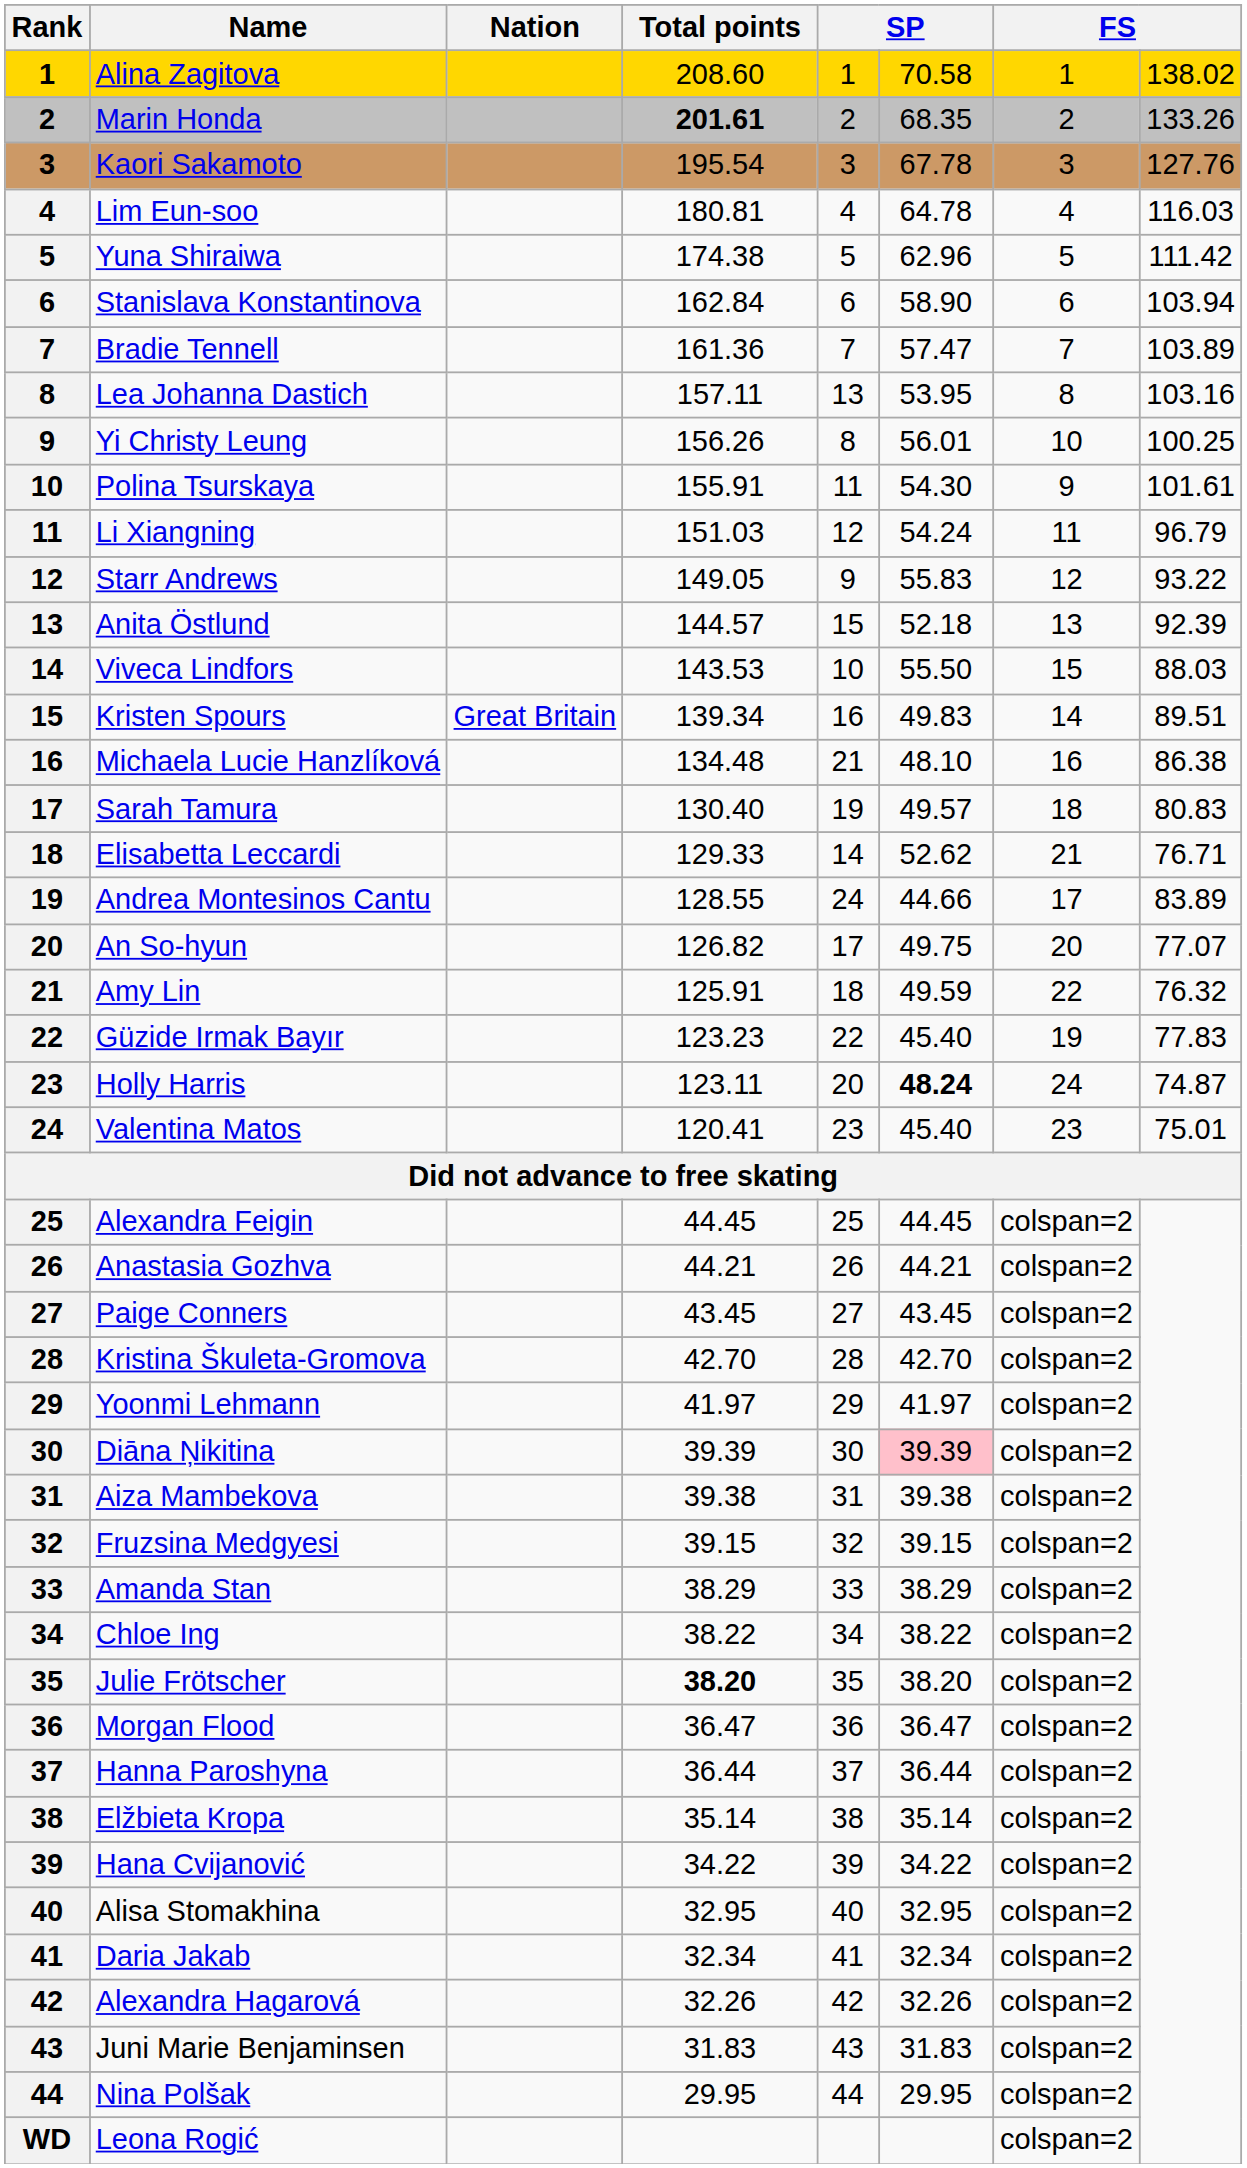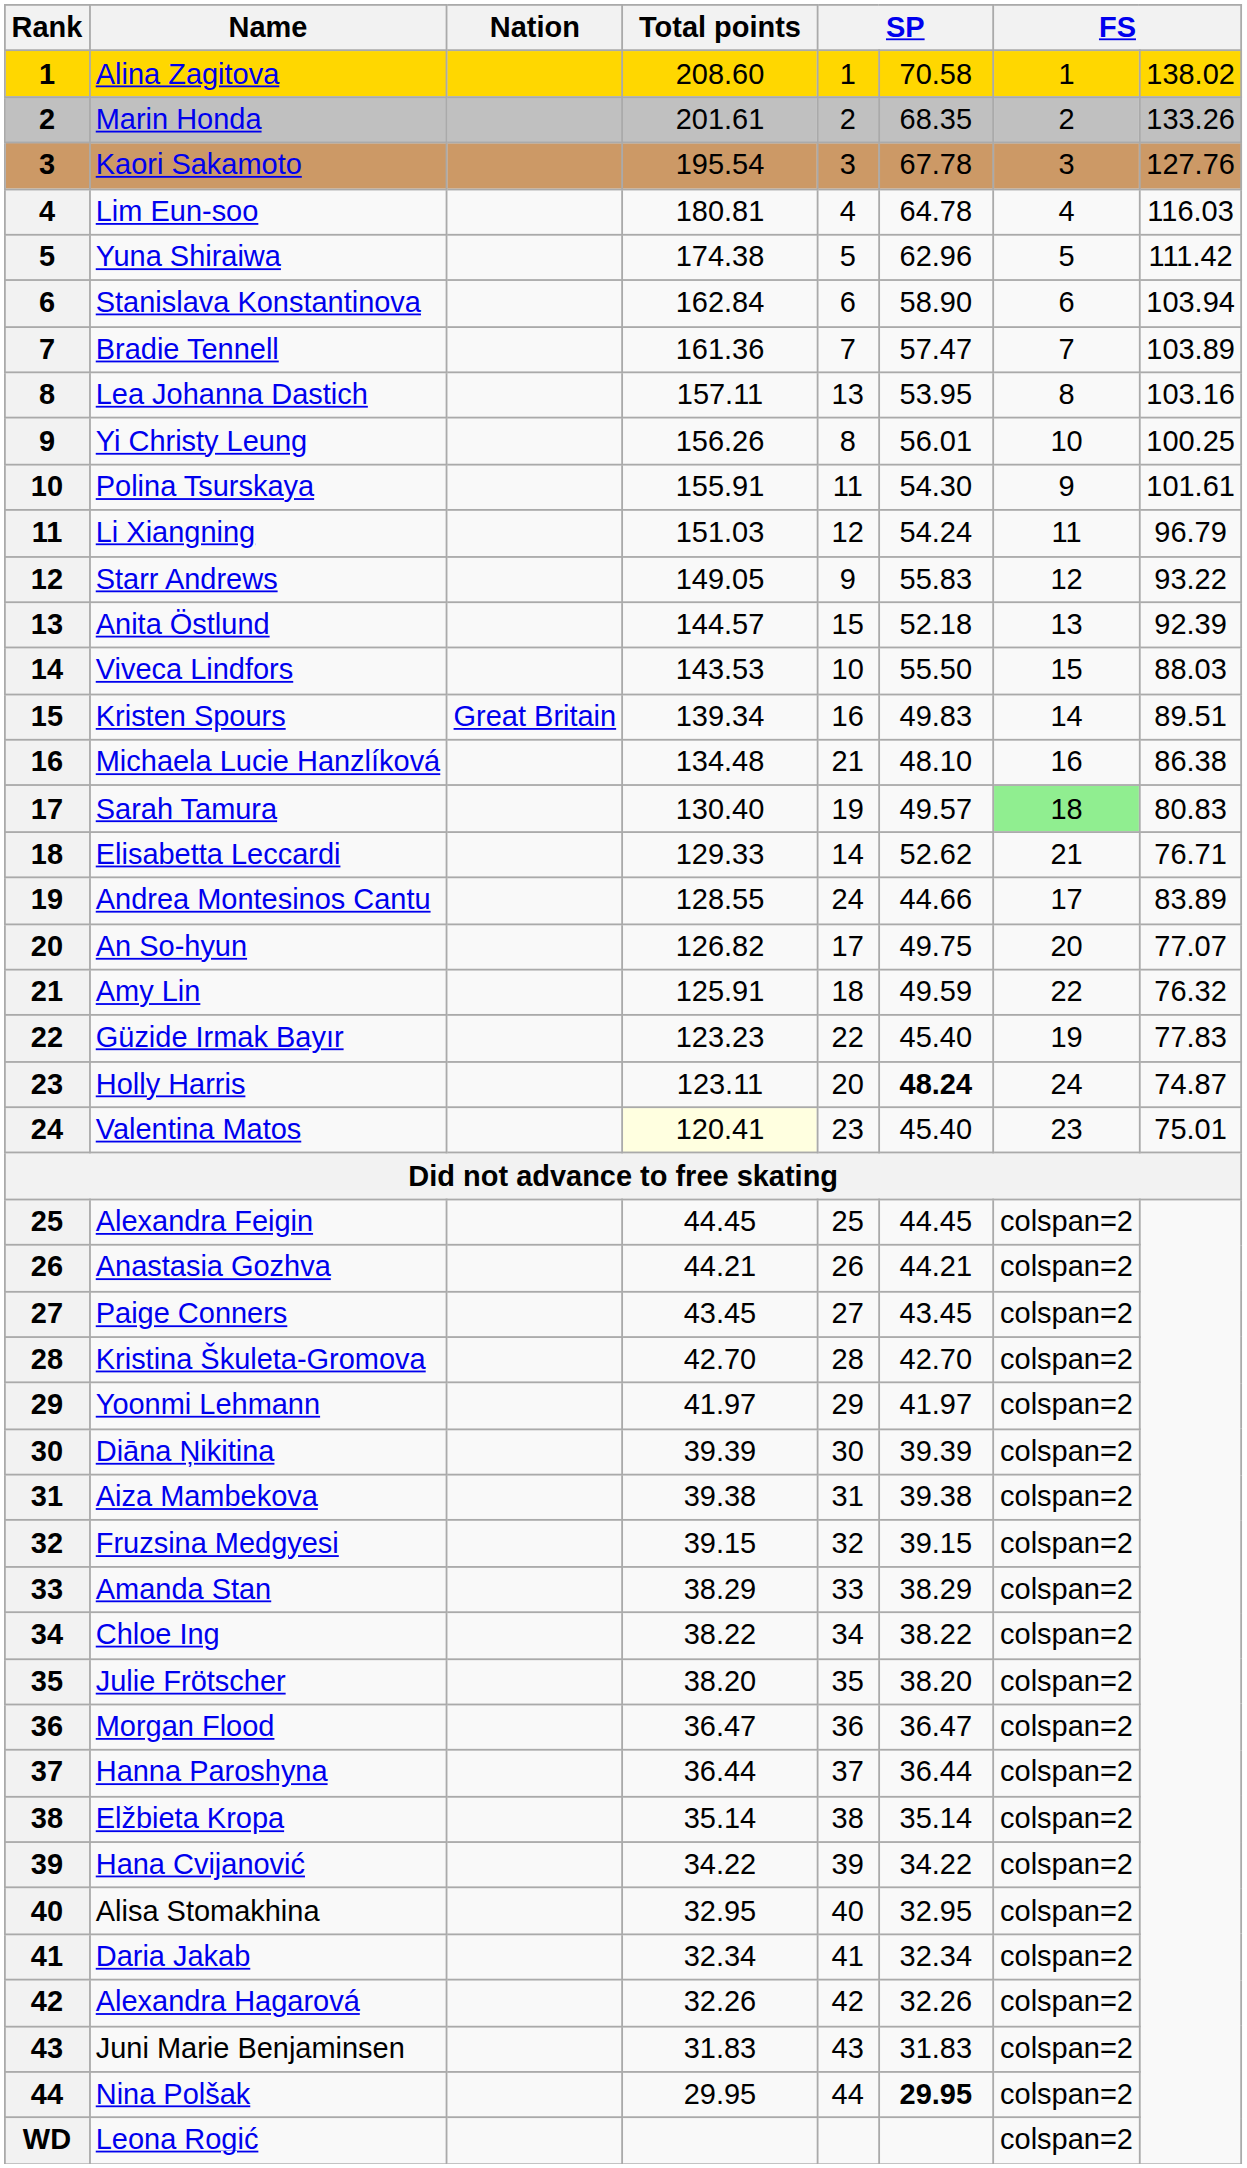(720, 119) bold -> (720, 119) normal
(1067, 808) no background -> (1067, 808) lightgreen background
(720, 1129) no background -> (720, 1129) lightyellow background
(936, 1451) pink background -> (936, 1451) no background
(720, 1680) bold -> (720, 1680) normal
(936, 2094) normal -> (936, 2094) bold
